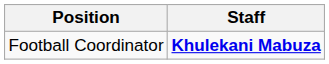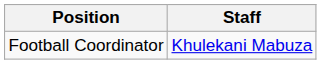(246, 45) bold -> (242, 45) normal
